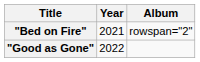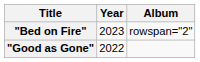(112, 31) 2021 -> (112, 31) 2023
